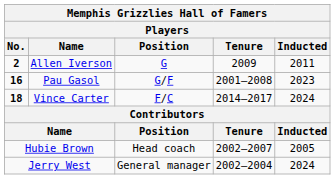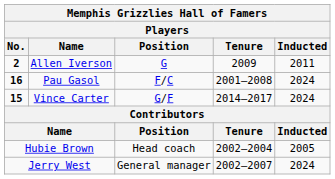(164, 81) G/F -> (164, 81) F/C
(302, 81) 2023 -> (302, 81) 2024
(16, 98) 18 -> (16, 98) 15
(164, 98) F/C -> (164, 98) G/F
(244, 148) 2002–2007 -> (244, 148) 2002–2004
(244, 165) 2002–2004 -> (244, 165) 2002–2007
